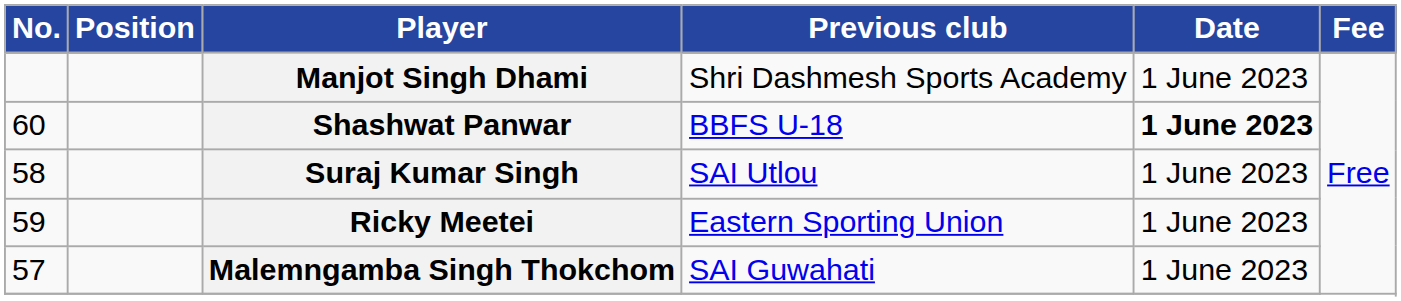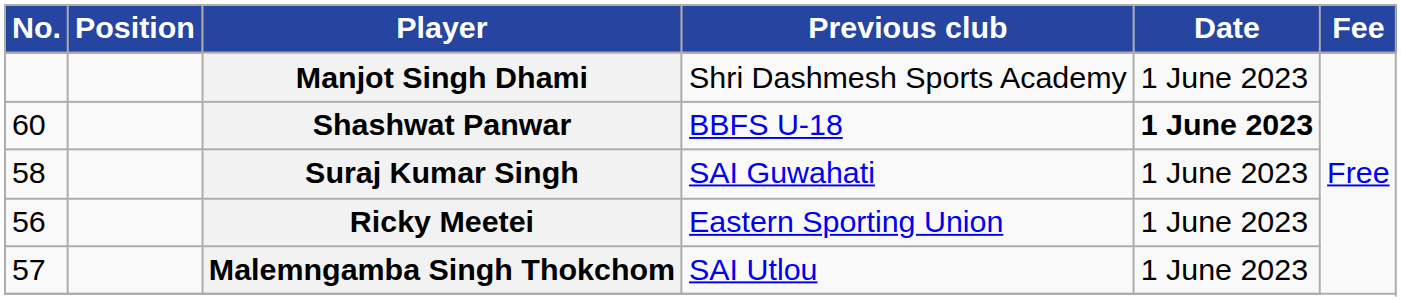(753, 173) SAI Utlou -> (782, 173) SAI Guwahati
(29, 221) 59 -> (29, 221) 56
(782, 269) SAI Guwahati -> (753, 269) SAI Utlou
